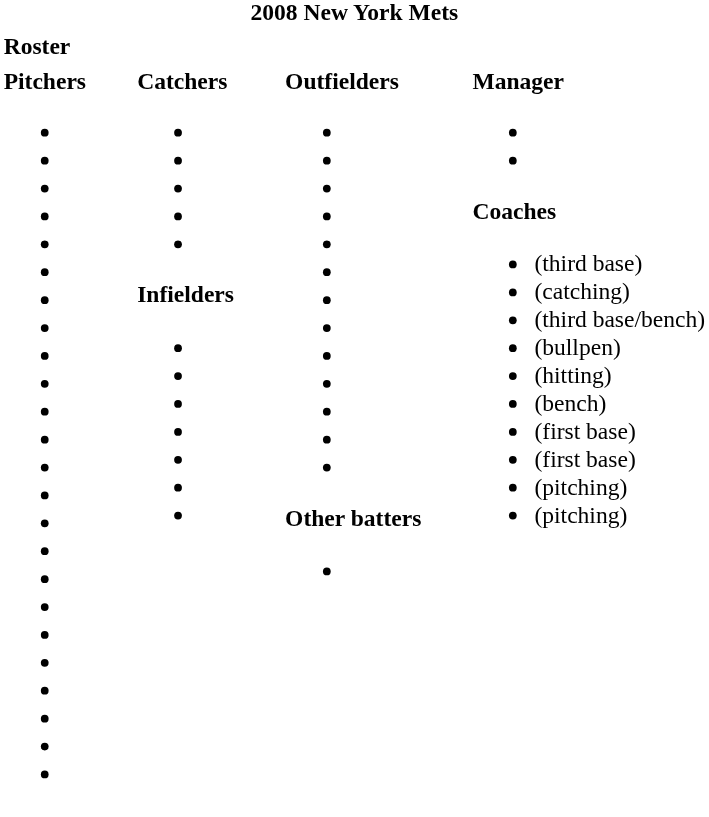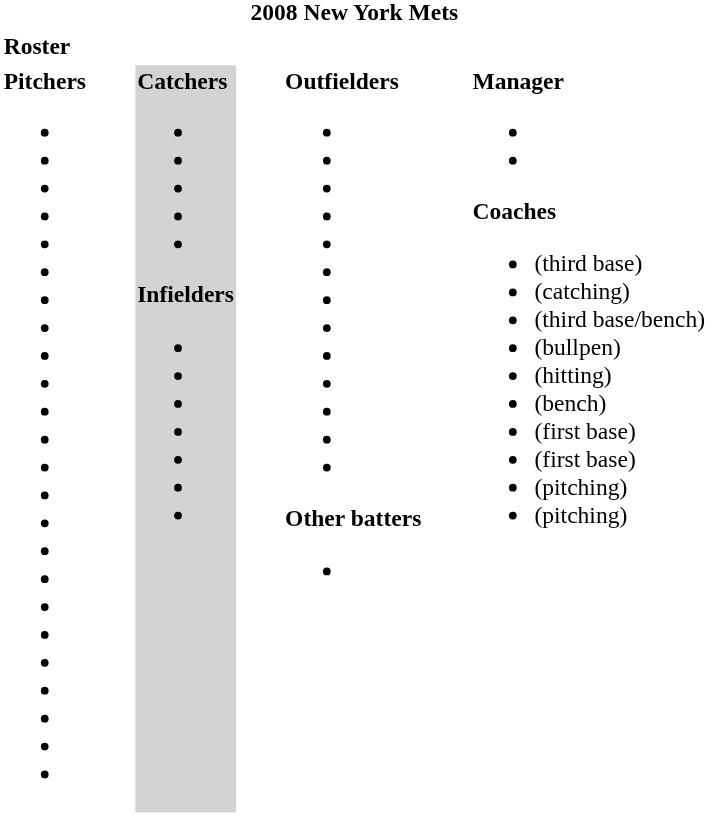(186, 297) no background -> (186, 297) lightgrey background
